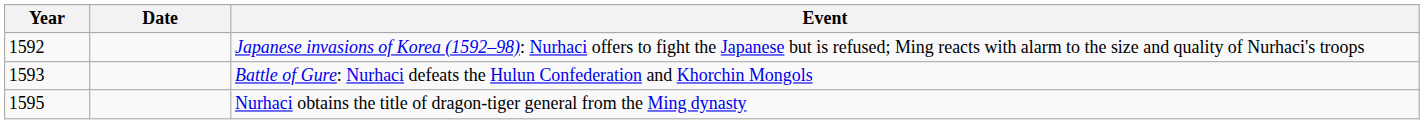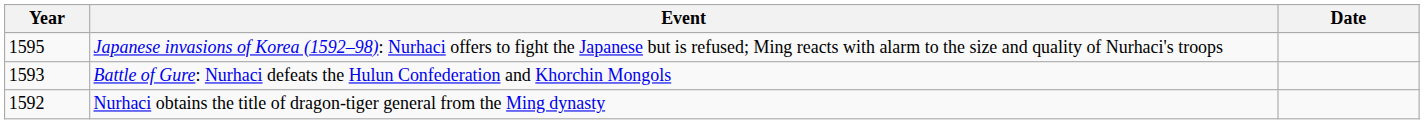columns swapped: (160, 18) <-> (825, 18)
(27, 47) 1592 -> (27, 47) 1595
(27, 103) 1595 -> (27, 103) 1592
